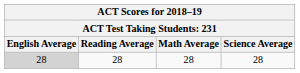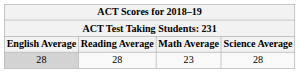(189, 60) 28 -> (189, 60) 23
